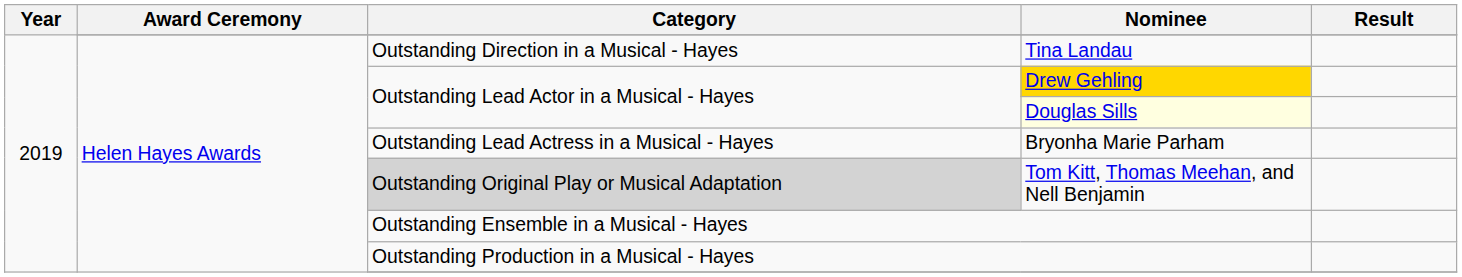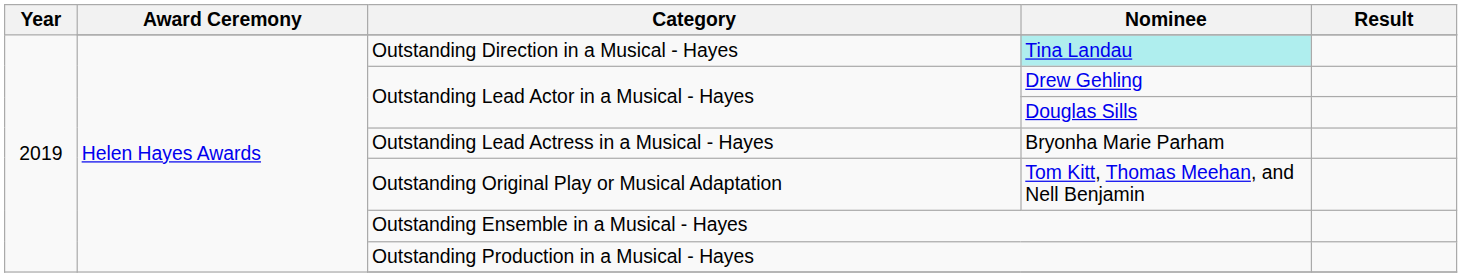(1079, 50) no background -> (1079, 50) paleturquoise background
(1084, 81) gold background -> (1084, 81) no background
(1081, 111) lightyellow background -> (1081, 111) no background
(577, 184) lightgrey background -> (577, 184) no background
